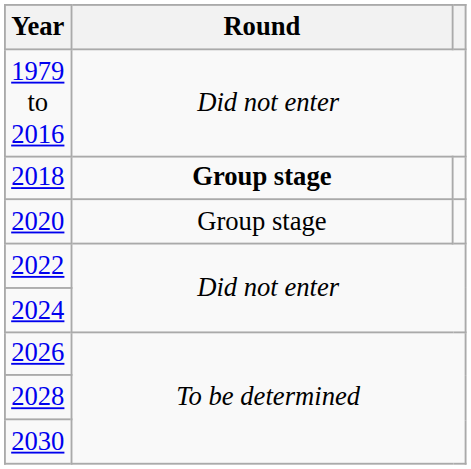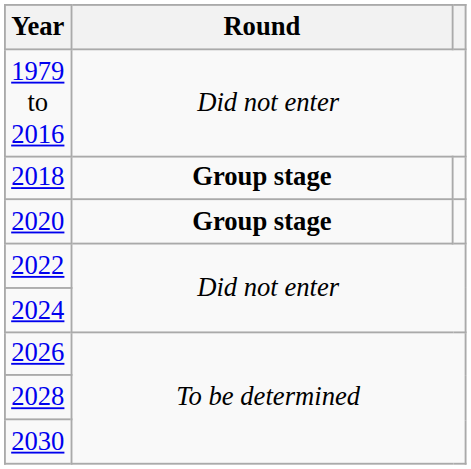(262, 221) normal -> (262, 221) bold
